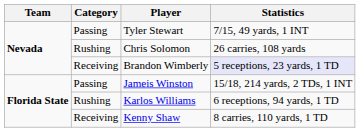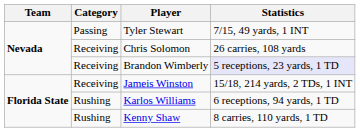(92, 48) Rushing -> (96, 48) Receiving
(90, 83) Passing -> (96, 83) Receiving
(96, 118) Receiving -> (92, 118) Rushing
